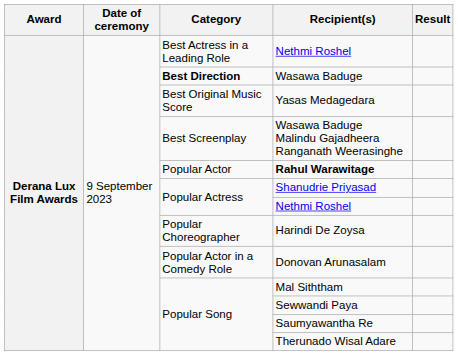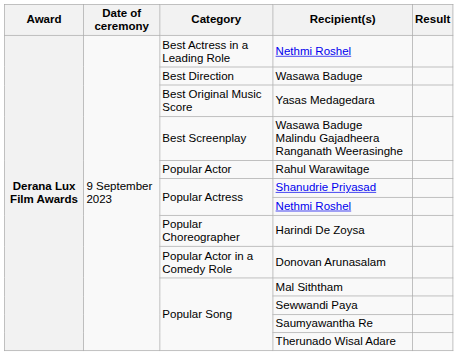(201, 76) bold -> (198, 76) normal
(325, 169) bold -> (322, 169) normal
